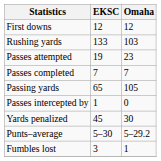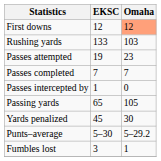(128, 27) no background -> (128, 27) lightsalmon background
rows swapped: (48, 103) <-> (33, 88)
